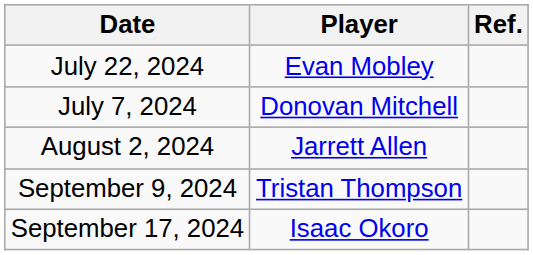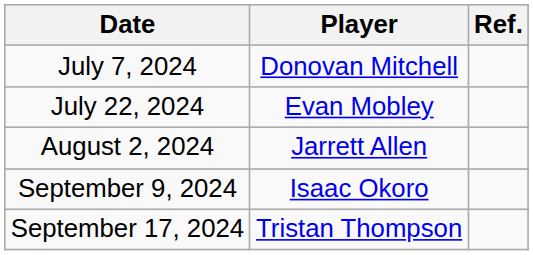rows swapped: (127, 106) <-> (127, 65)
(359, 188) Tristan Thompson -> (359, 188) Isaac Okoro
(359, 229) Isaac Okoro -> (359, 229) Tristan Thompson
